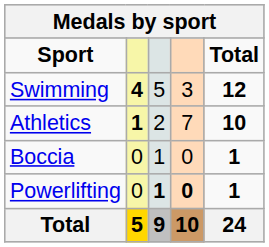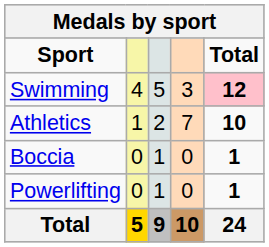(137, 89) bold -> (137, 89) normal
(234, 89) no background -> (234, 89) pink background
(137, 123) bold -> (137, 123) normal
(159, 191) bold -> (159, 191) normal
(187, 191) bold -> (187, 191) normal
